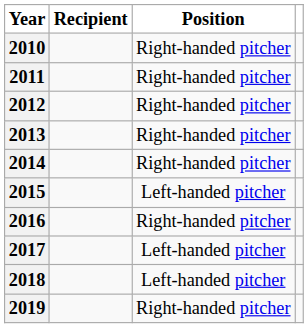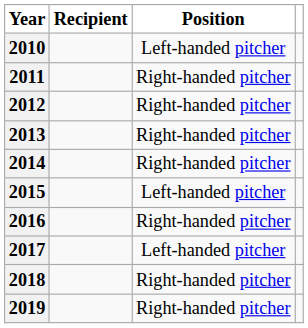(213, 47) Right-handed pitcher -> (213, 47) Left-handed pitcher
(213, 279) Left-handed pitcher -> (213, 279) Right-handed pitcher
